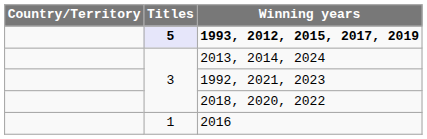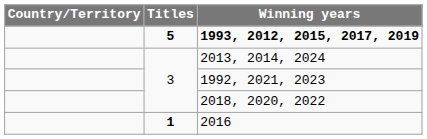(170, 37) lavender background -> (170, 37) no background
(170, 123) normal -> (170, 123) bold
